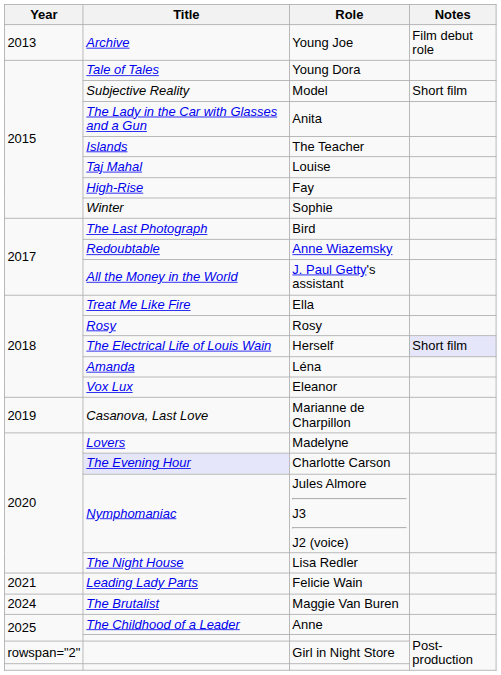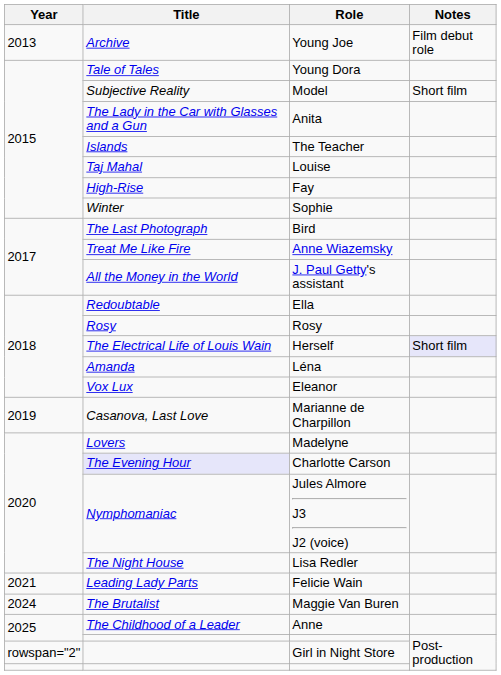(123, 249) Redoubtable -> (138, 249) Treat Me Like Fire
(138, 305) Treat Me Like Fire -> (123, 305) Redoubtable
